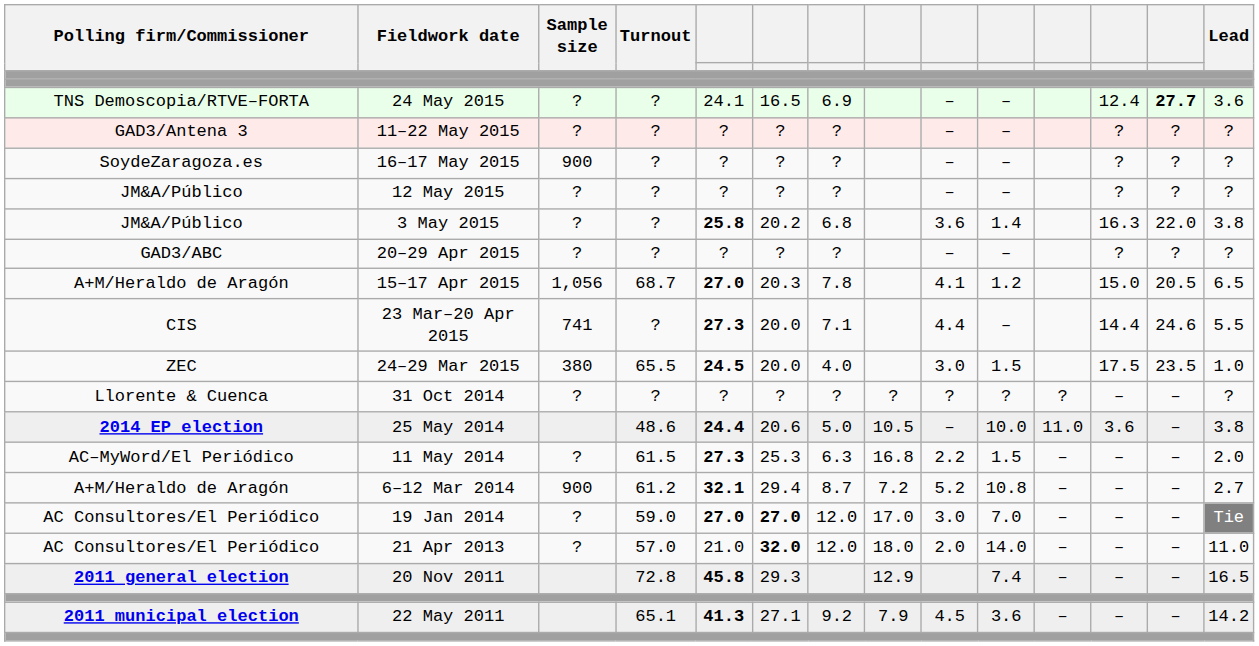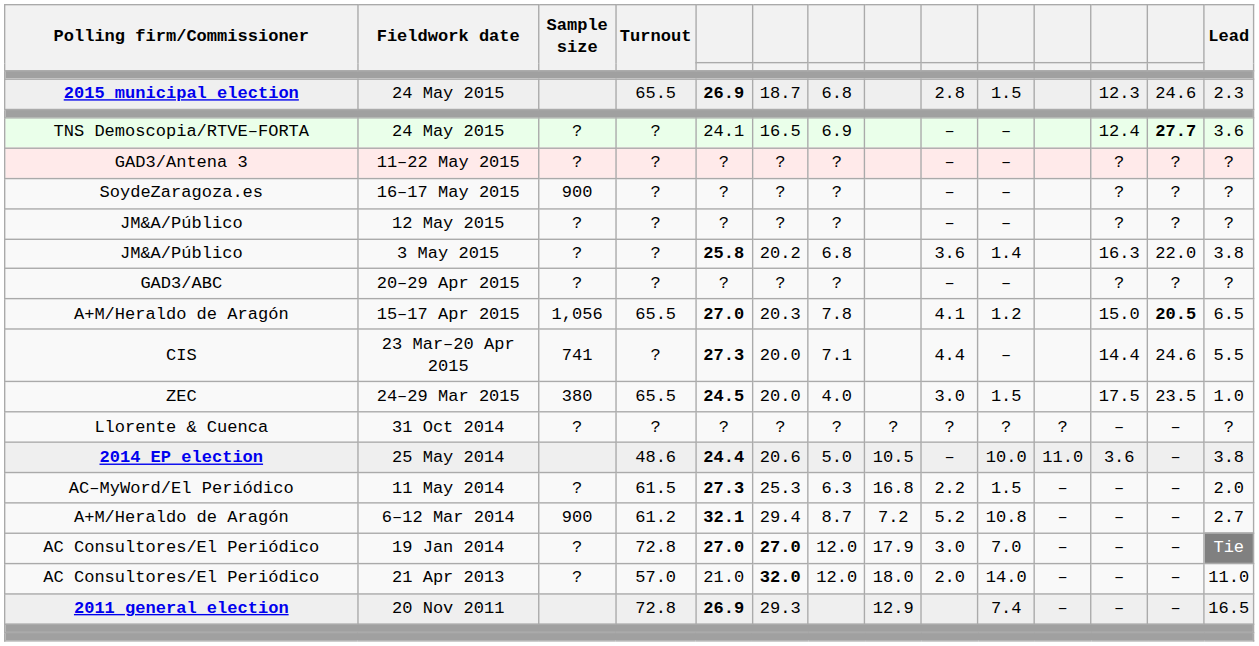+ row: (181, 95)
(656, 284) 68.7 -> (656, 315) 65.5
(1176, 284) normal -> (1176, 315) bold
(656, 518) 59.0 -> (656, 549) 72.8
(893, 518) 17.0 -> (893, 549) 17.9
(724, 579) 45.8 -> (724, 609) 26.9
- row: (181, 617)
